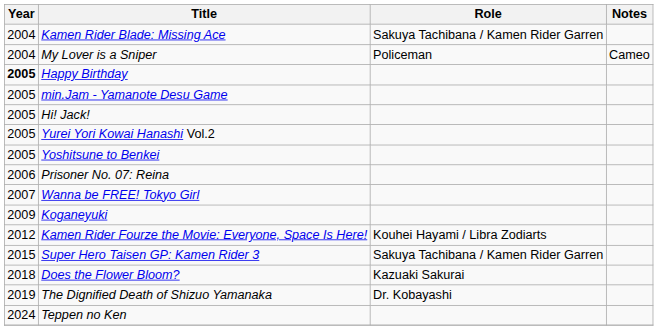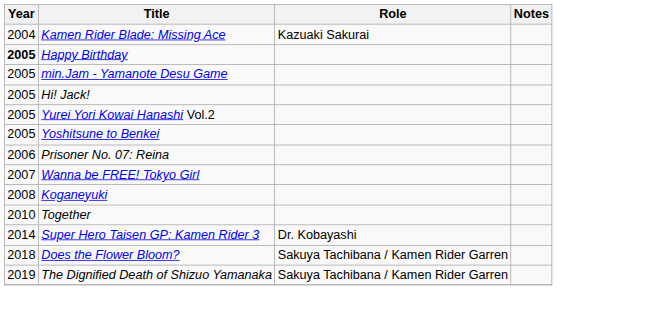(488, 34) Sakuya Tachibana / Kamen Rider Garren -> (323, 34) Kazuaki Sakurai
- row: (99, 54)
(21, 214) 2009 -> (21, 194) 2008
+ row: (66, 214)
- row: (204, 235)
(21, 255) 2015 -> (21, 235) 2014
(488, 255) Sakuya Tachibana / Kamen Rider Garren -> (317, 235) Dr. Kobayashi
(419, 275) Kazuaki Sakurai -> (393, 255) Sakuya Tachibana / Kamen Rider Garren
(412, 295) Dr. Kobayashi -> (393, 275) Sakuya Tachibana / Kamen Rider Garren
- row: (84, 315)
